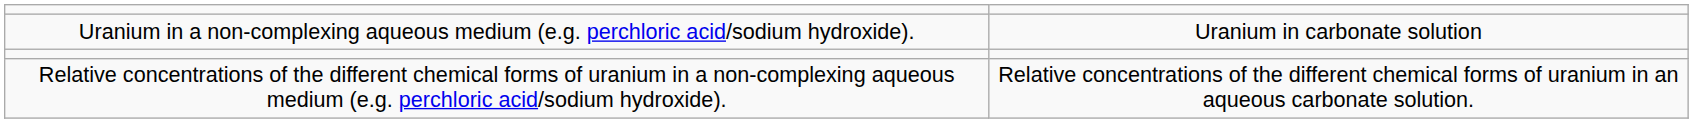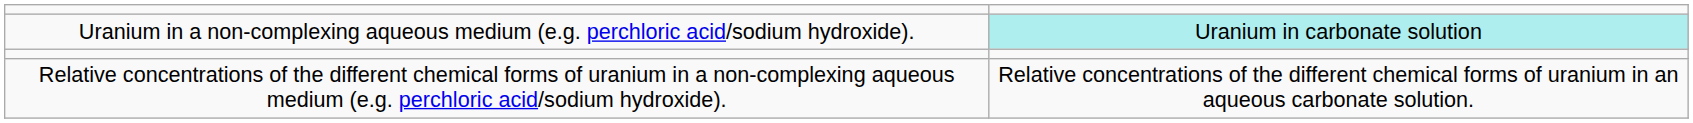(1338, 31) no background -> (1338, 31) paleturquoise background
